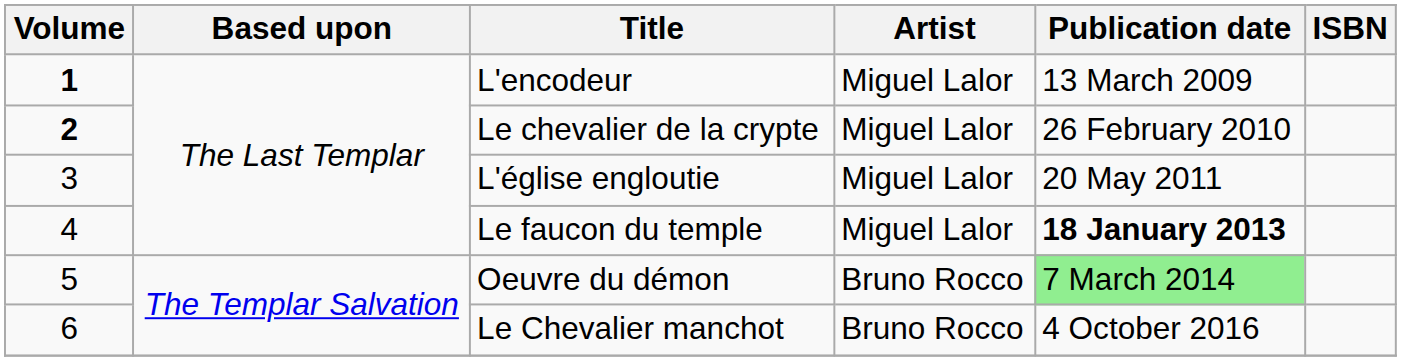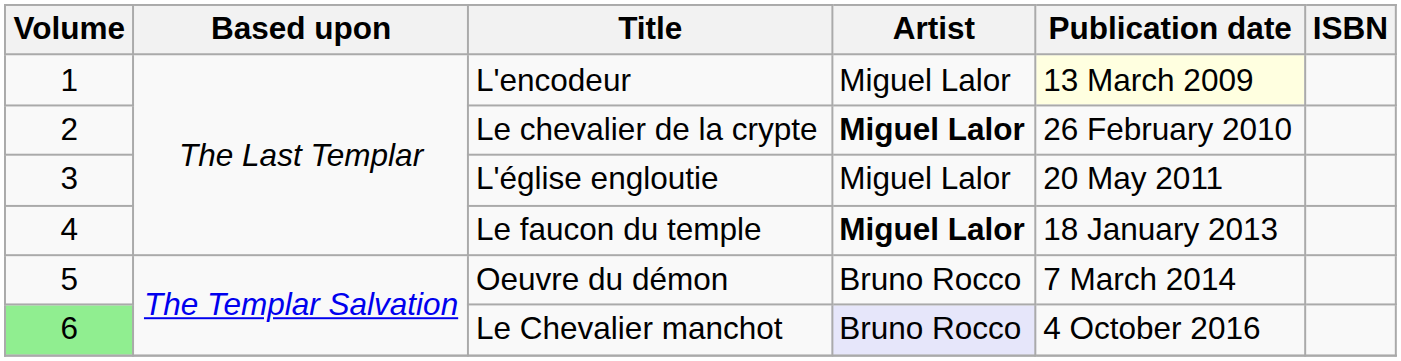(69, 79) bold -> (69, 79) normal
(1147, 79) no background -> (1148, 79) lightyellow background
(69, 129) bold -> (69, 129) normal
(927, 129) normal -> (932, 129) bold
(927, 229) normal -> (932, 229) bold
(1164, 229) bold -> (1161, 229) normal
(1139, 279) lightgreen background -> (1140, 279) no background
(69, 329) no background -> (69, 329) lightgreen background
(932, 329) no background -> (930, 329) lavender background
